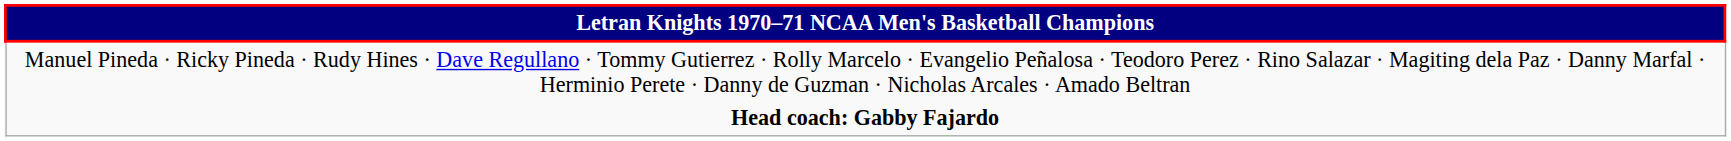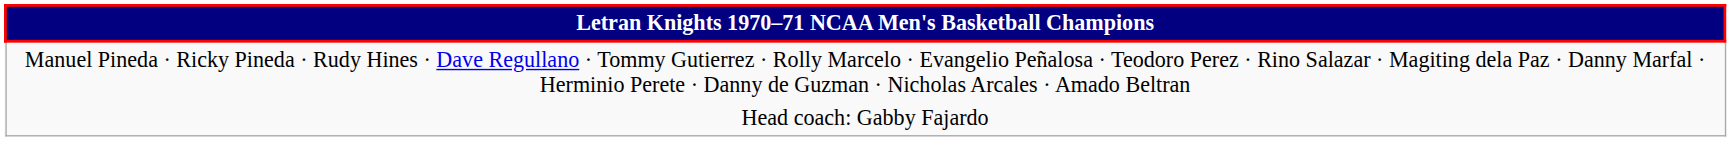(865, 118) bold -> (865, 118) normal
